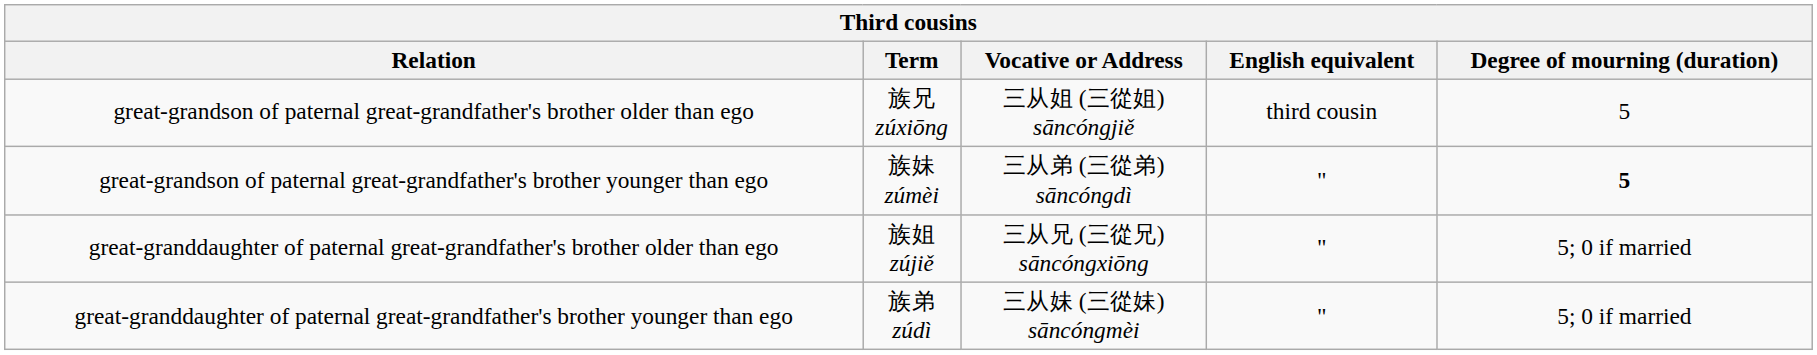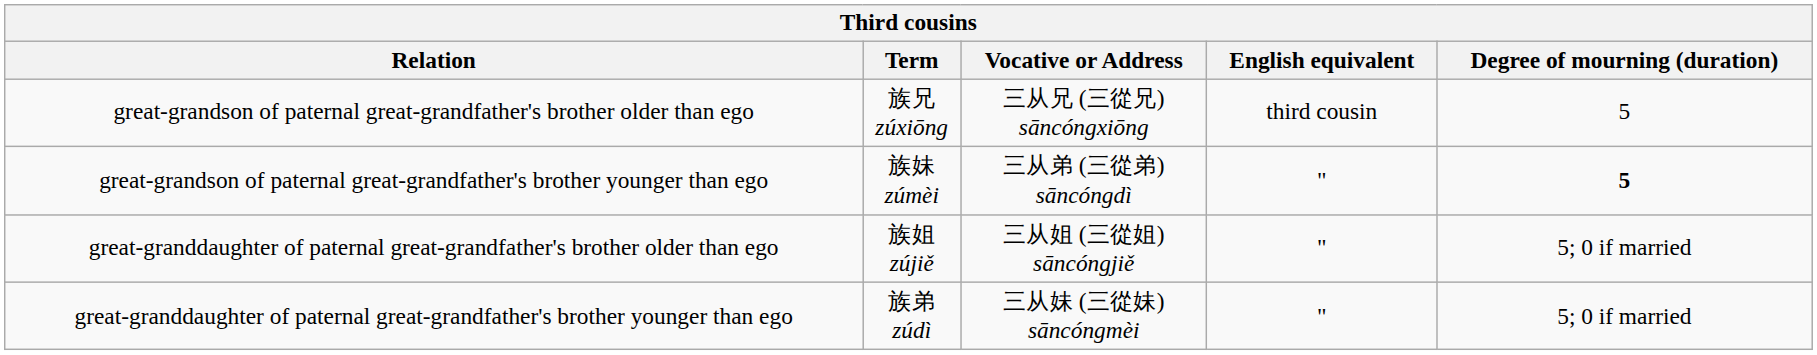(1084, 113) 三从姐 (三從姐) sāncóngjiě -> (1084, 113) 三从兄 (三從兄) sāncóngxiōng
(1084, 248) 三从兄 (三從兄) sāncóngxiōng -> (1084, 248) 三从姐 (三從姐) sāncóngjiě
